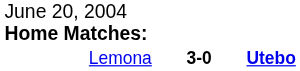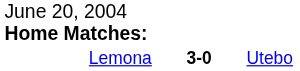(271, 58) bold -> (270, 58) normal
